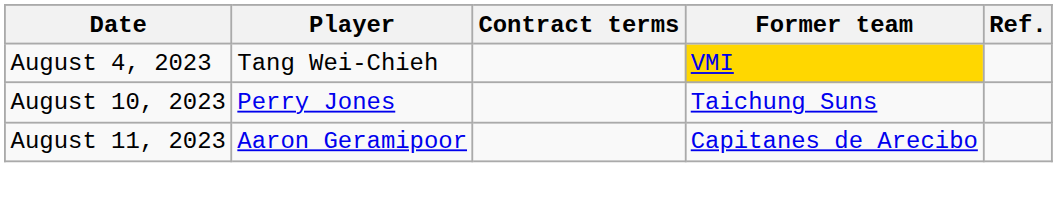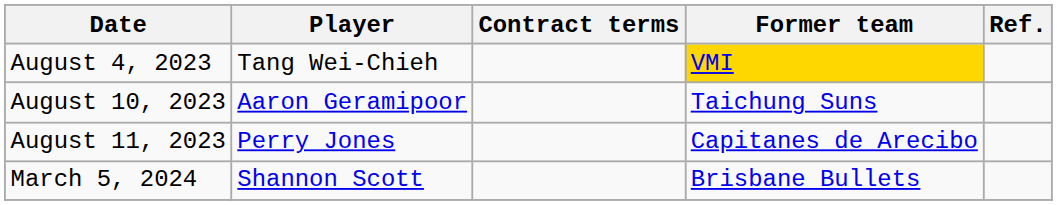(316, 102) Perry Jones -> (352, 102) Aaron Geramipoor
(352, 141) Aaron Geramipoor -> (316, 141) Perry Jones
+ row: (104, 180)
